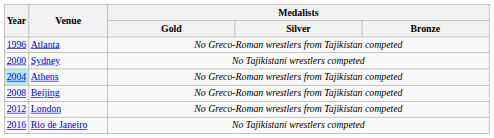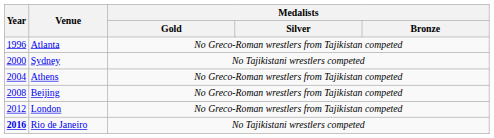(16, 77) paleturquoise background -> (16, 77) no background
(16, 126) normal -> (16, 126) bold
